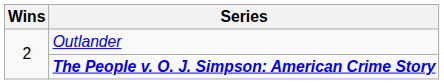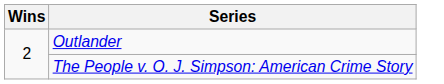(244, 66) bold -> (233, 66) normal
